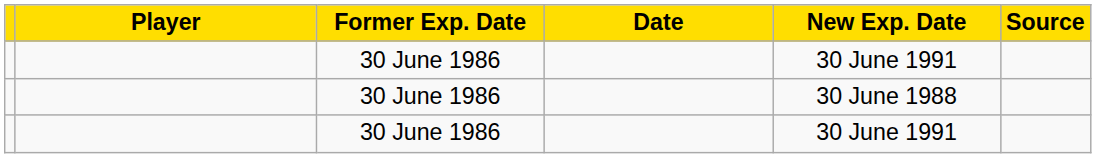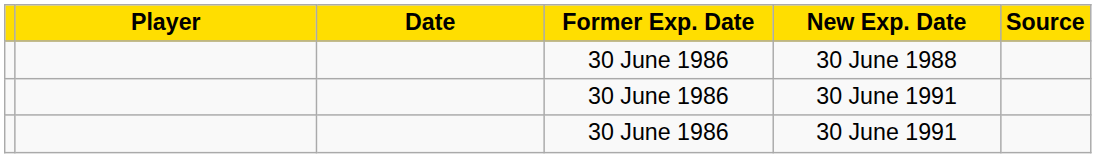columns swapped: (658, 22) <-> (430, 22)
(887, 59) 30 June 1991 -> (887, 59) 30 June 1988
(887, 96) 30 June 1988 -> (887, 96) 30 June 1991
